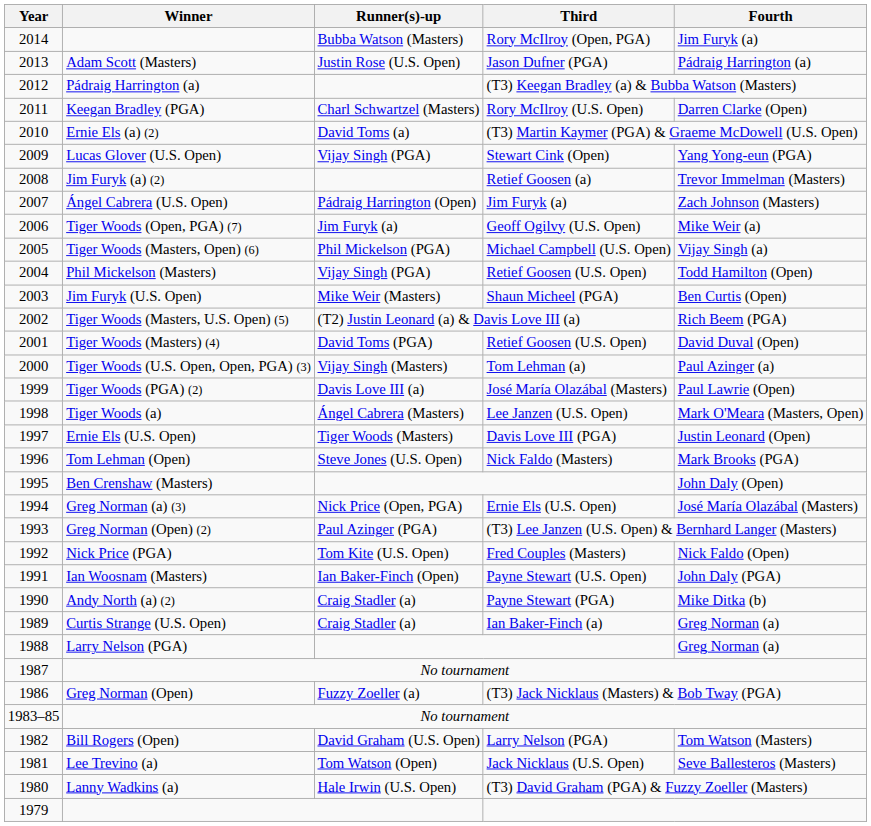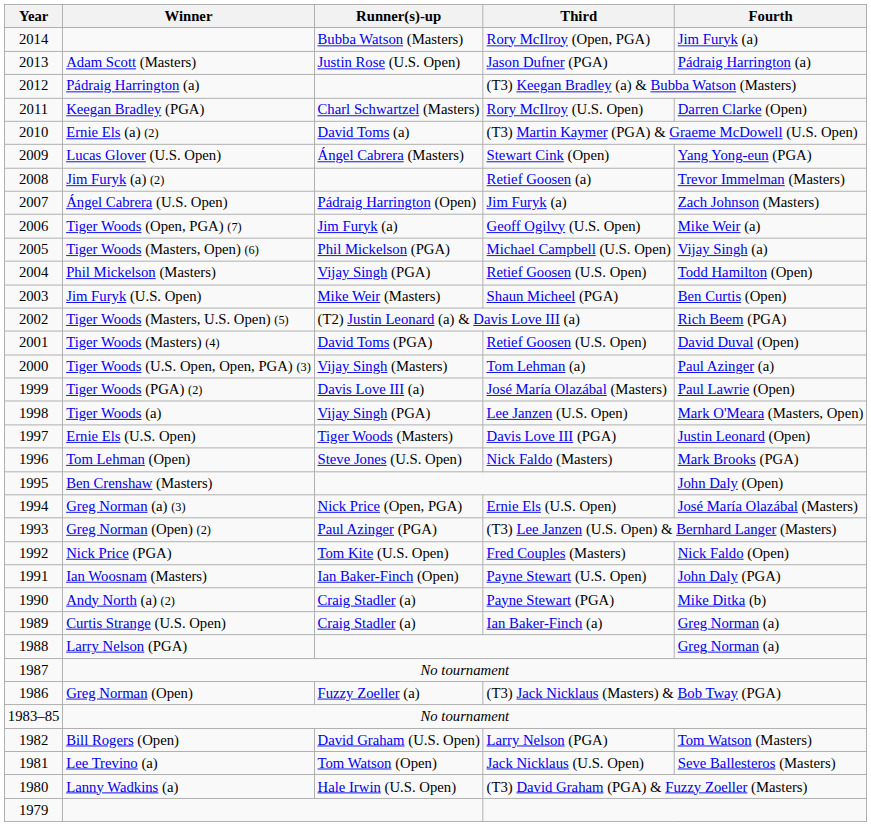(374, 156) Vijay Singh (PGA) -> (391, 156) Ángel Cabrera (Masters)
(391, 413) Ángel Cabrera (Masters) -> (374, 413) Vijay Singh (PGA)
